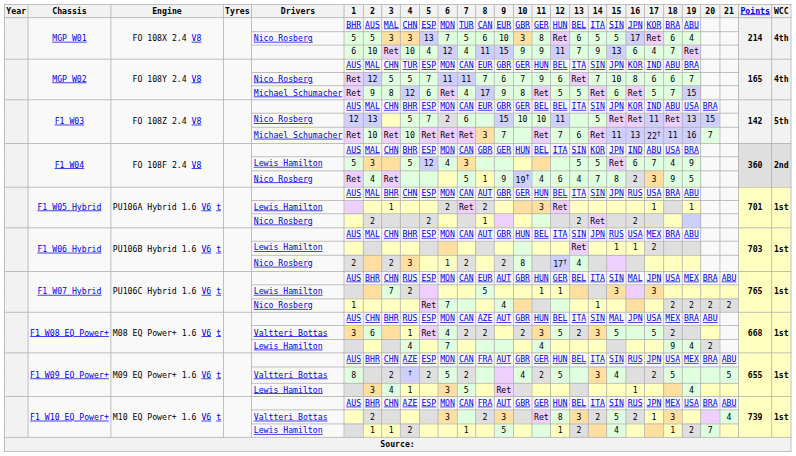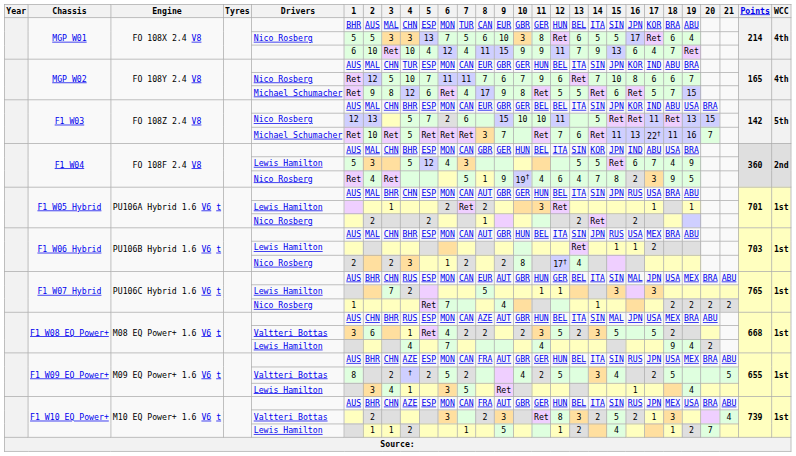(410, 79) 5 -> (410, 79) 10
(410, 135) 10 -> (410, 135) 5
